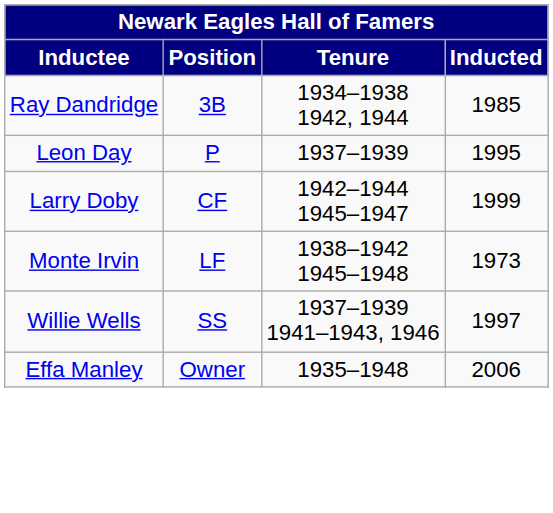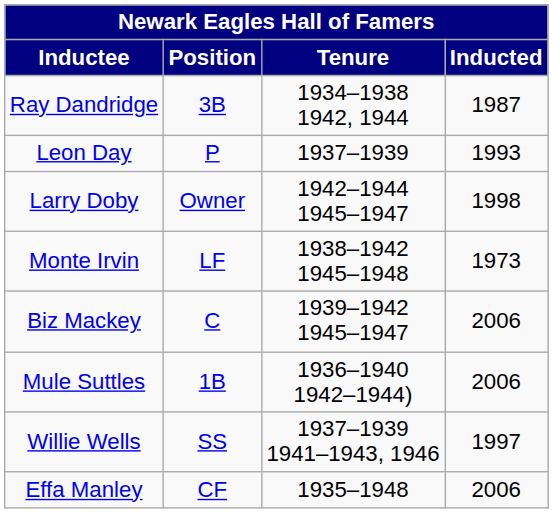(496, 105) 1985 -> (496, 105) 1987
(496, 152) 1995 -> (496, 152) 1993
(212, 200) CF -> (212, 200) Owner
(496, 200) 1999 -> (496, 200) 1998
+ row: (84, 321)
+ row: (84, 381)
(212, 369) Owner -> (212, 489) CF
